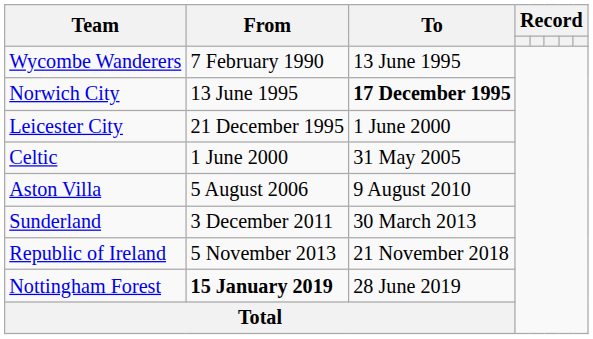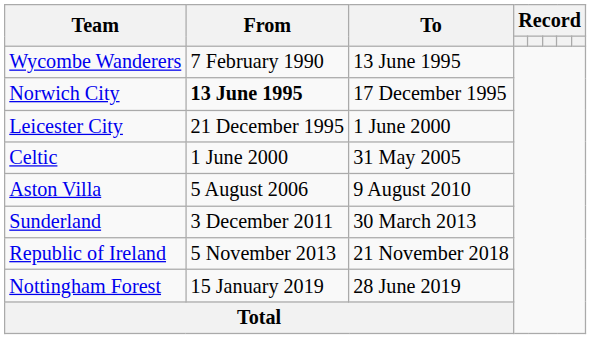(244, 93) normal -> (247, 93) bold
(432, 93) bold -> (430, 93) normal
(262, 285) bold -> (257, 285) normal
